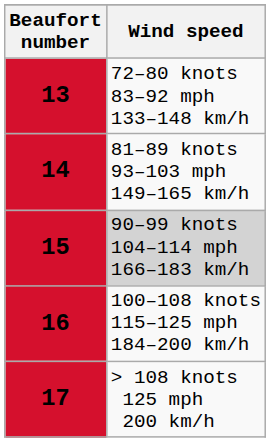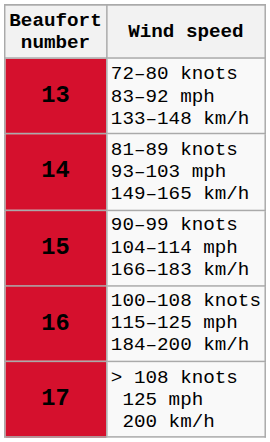(180, 248) lightgrey background -> (180, 248) no background
